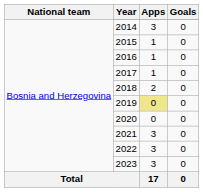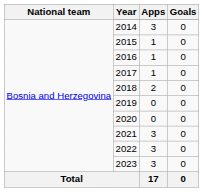(153, 103) khaki background -> (153, 103) no background
